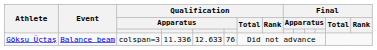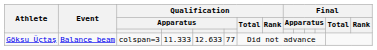(177, 39) 11.336 -> (177, 39) 11.333
(230, 39) 76 -> (230, 39) 77
